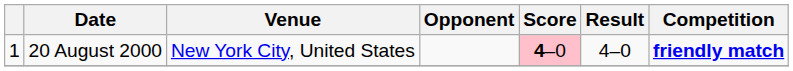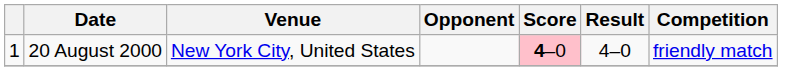(719, 50) bold -> (713, 50) normal
